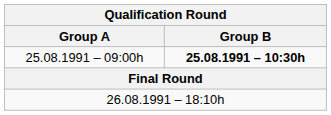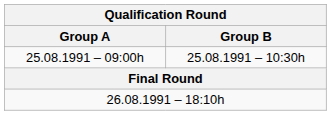(246, 57) bold -> (246, 57) normal
